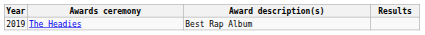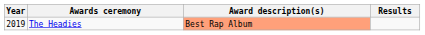(219, 24) no background -> (219, 24) lightsalmon background
